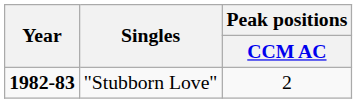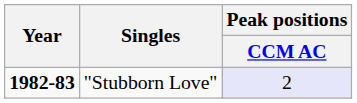(287, 82) no background -> (287, 82) lavender background
